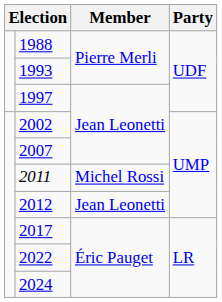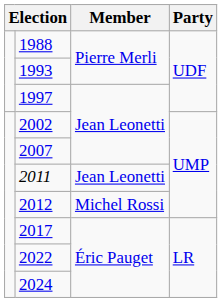(120, 177) Michel Rossi -> (120, 177) Jean Leonetti
(120, 204) Jean Leonetti -> (120, 204) Michel Rossi
